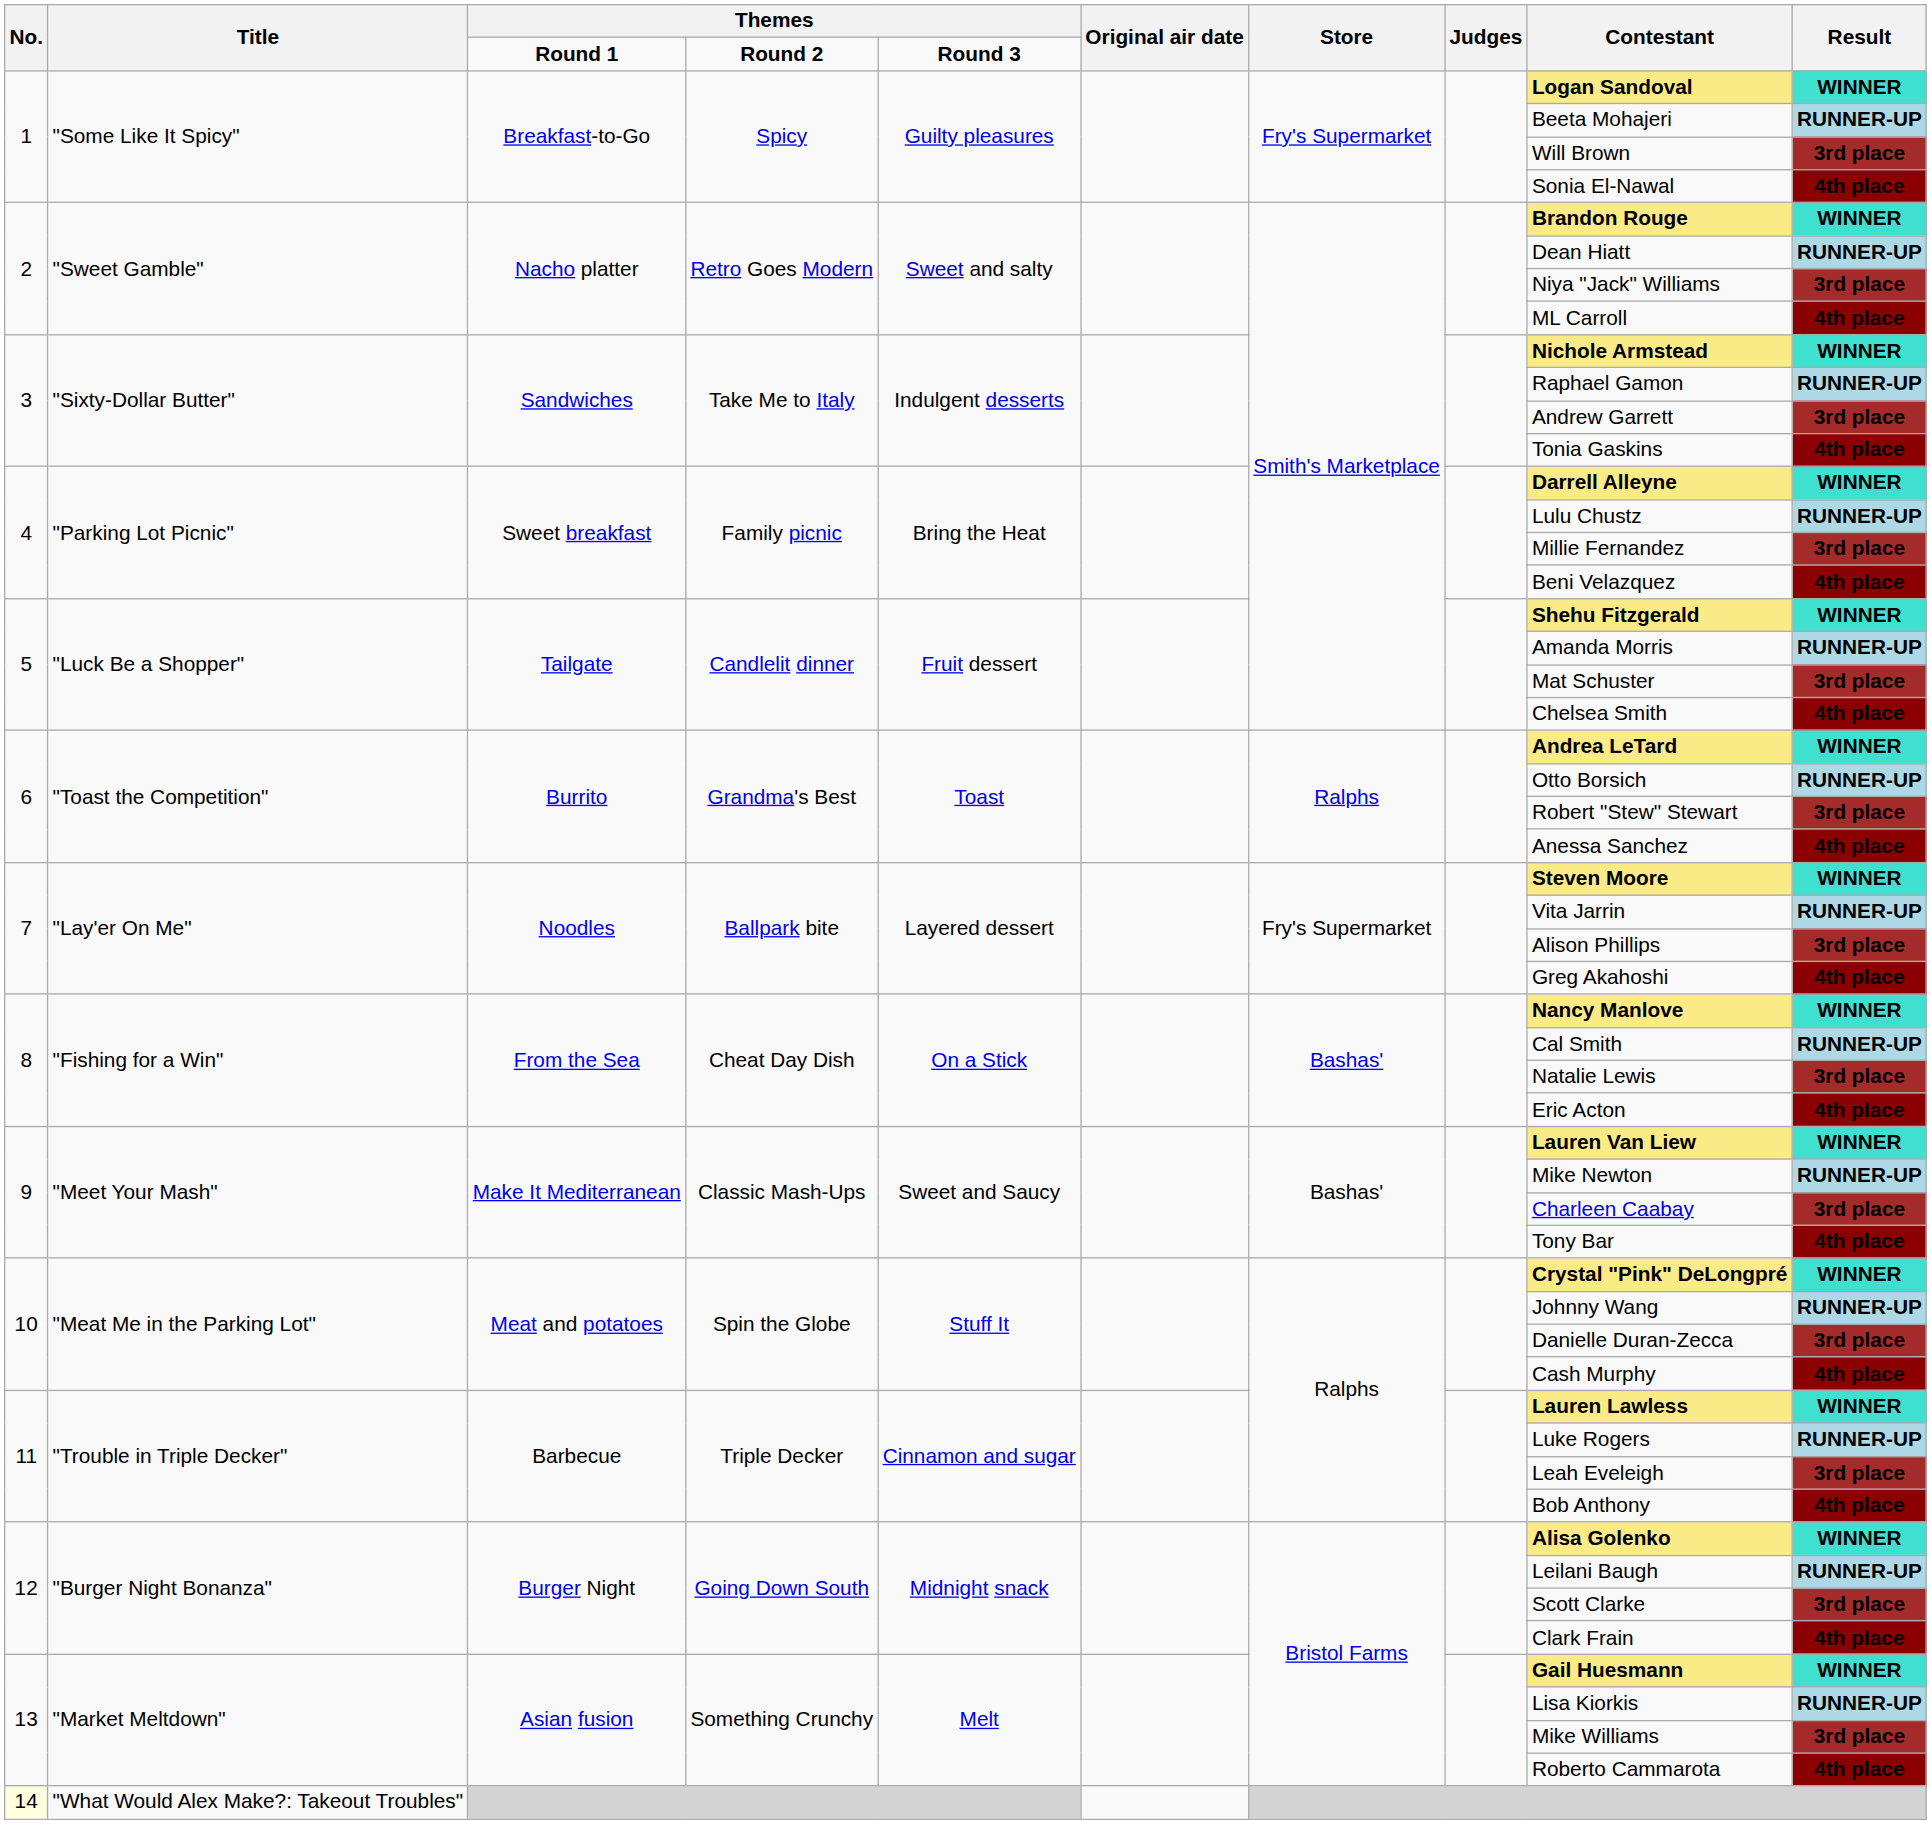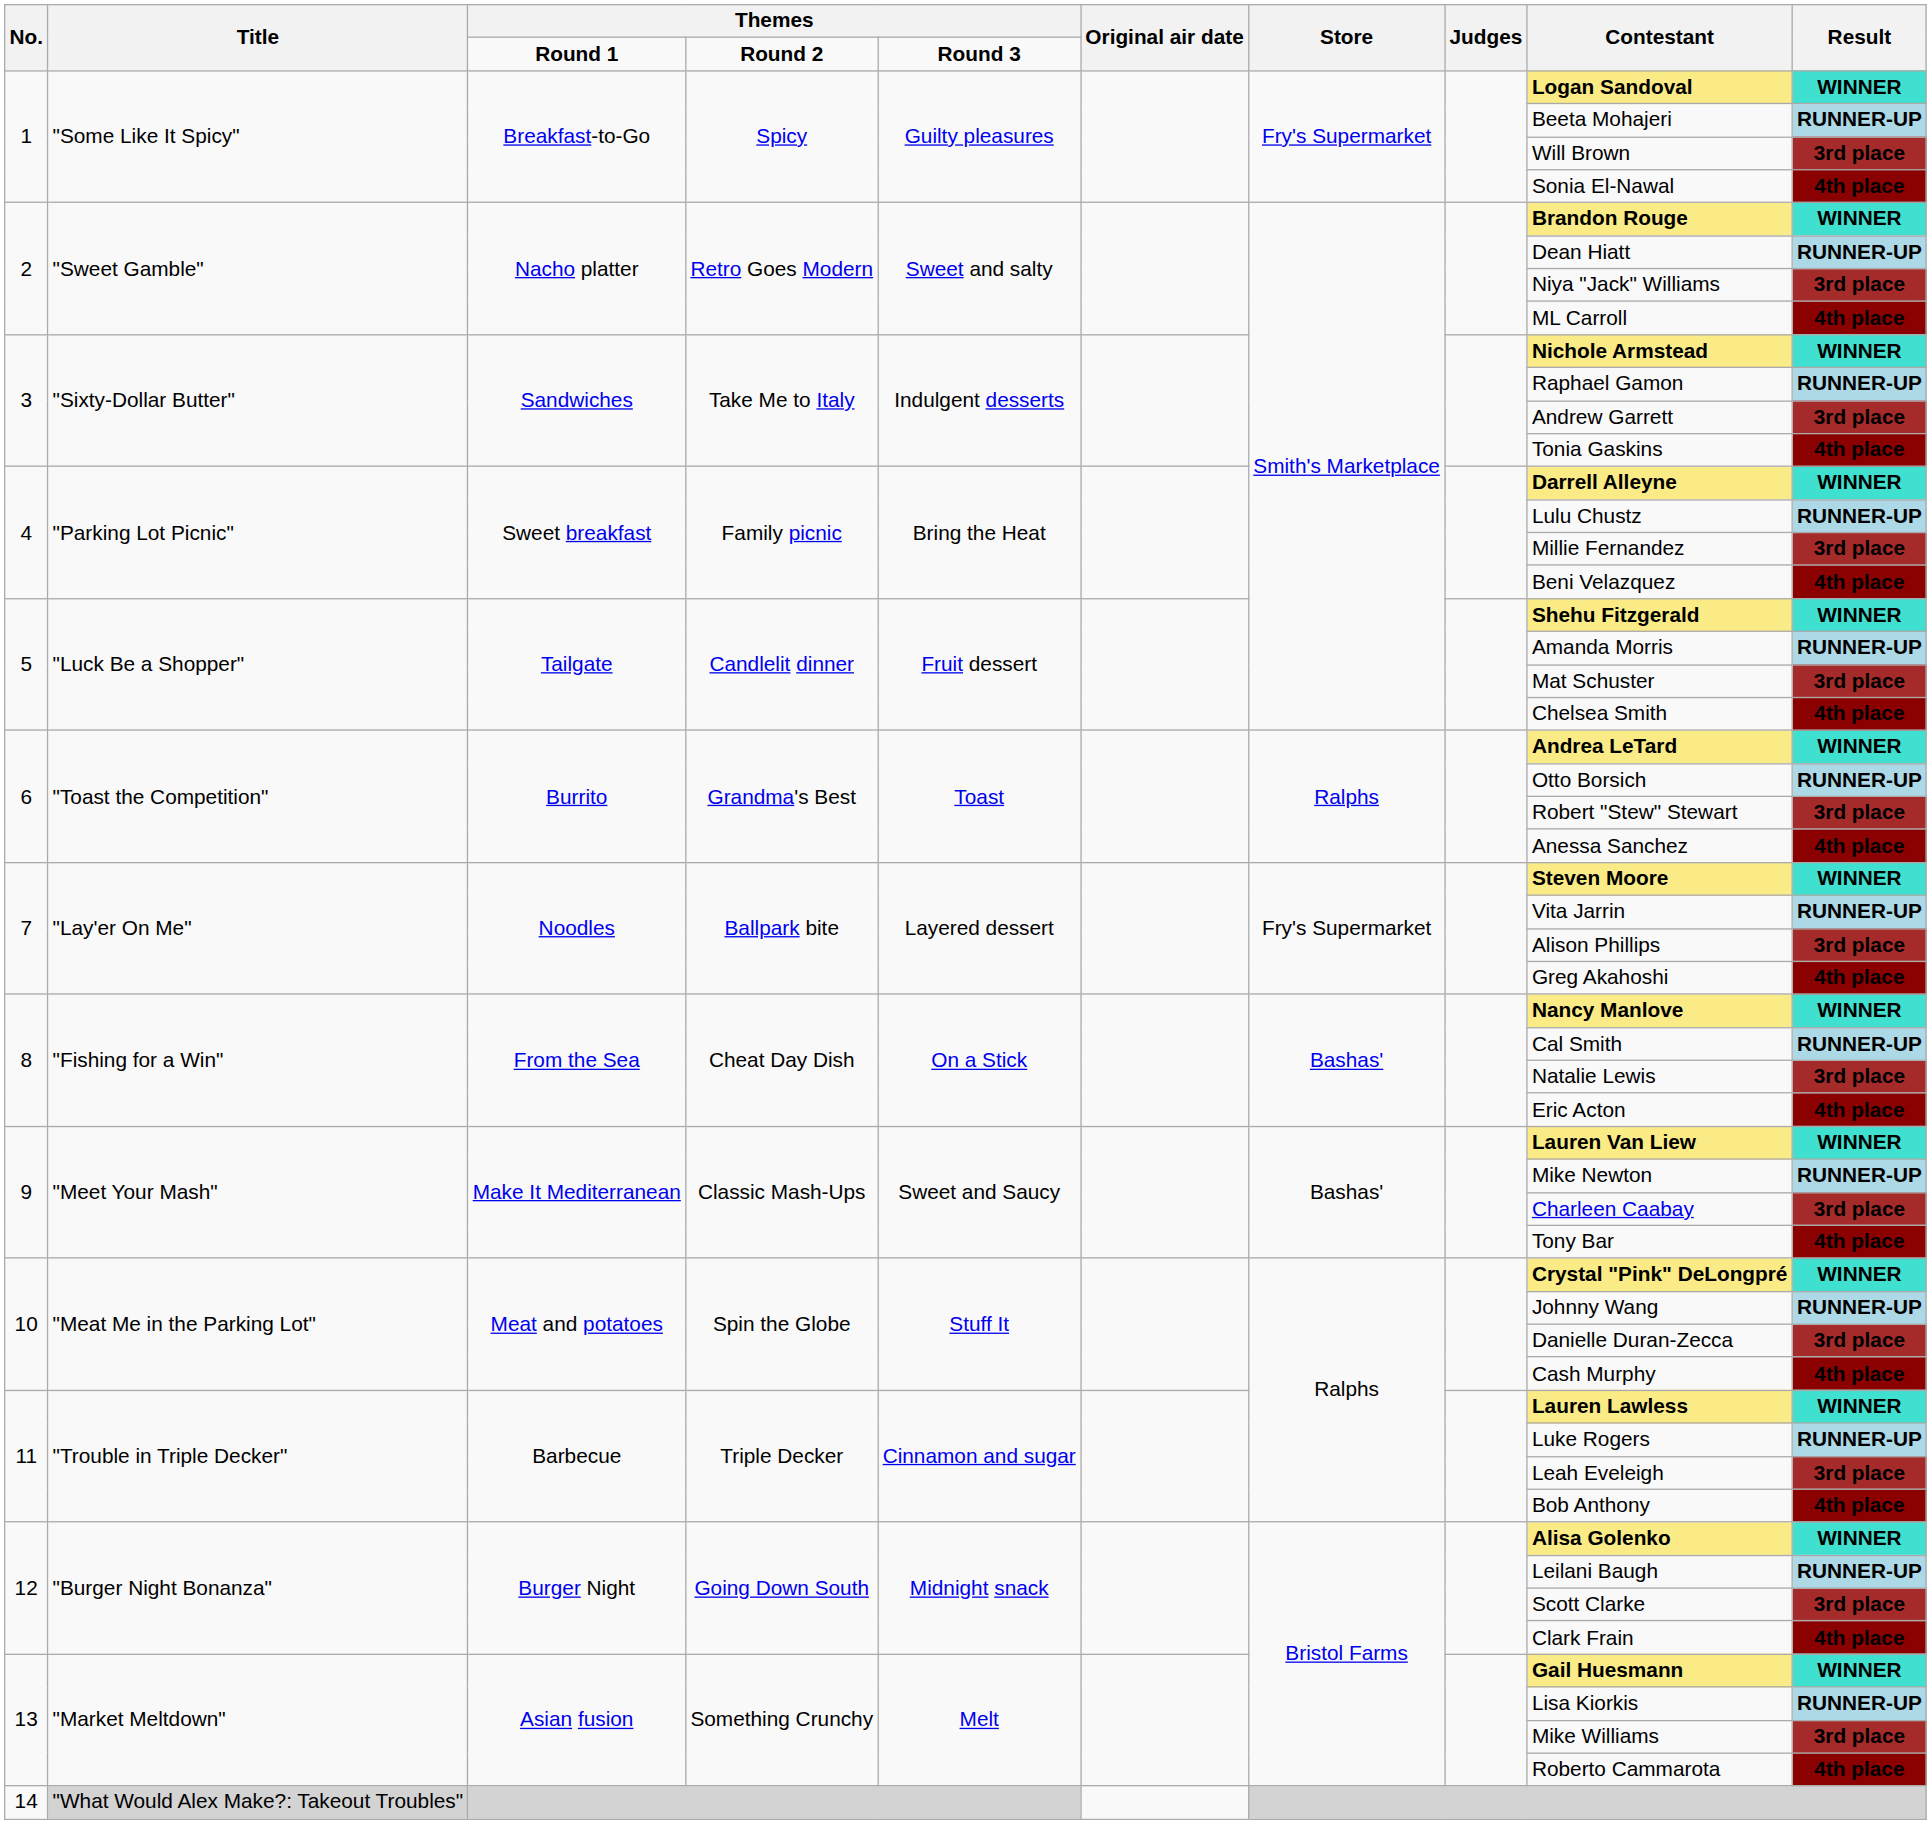(26, 1802) lightyellow background -> (26, 1802) no background
(258, 1802) no background -> (258, 1802) lightgrey background
